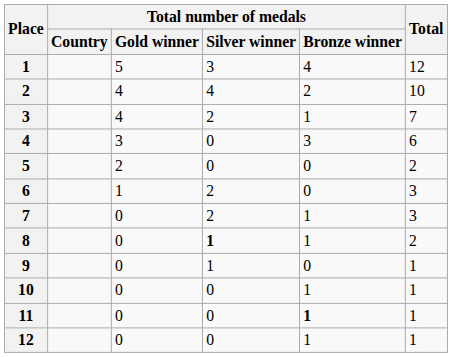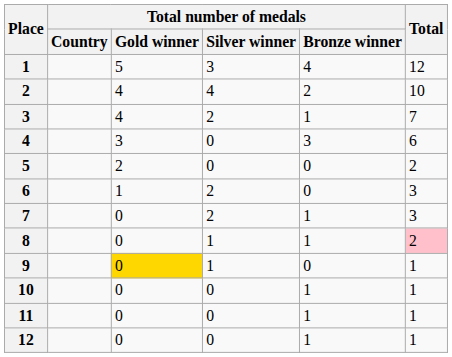(210, 240) bold -> (210, 240) normal
(413, 240) no background -> (413, 240) pink background
(119, 265) no background -> (119, 265) gold background
(307, 315) bold -> (307, 315) normal
